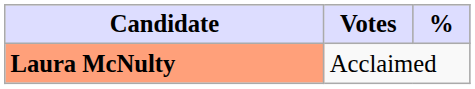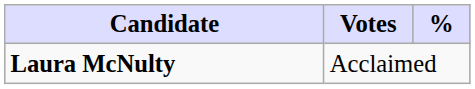(93, 63) lightsalmon background -> (93, 63) no background
